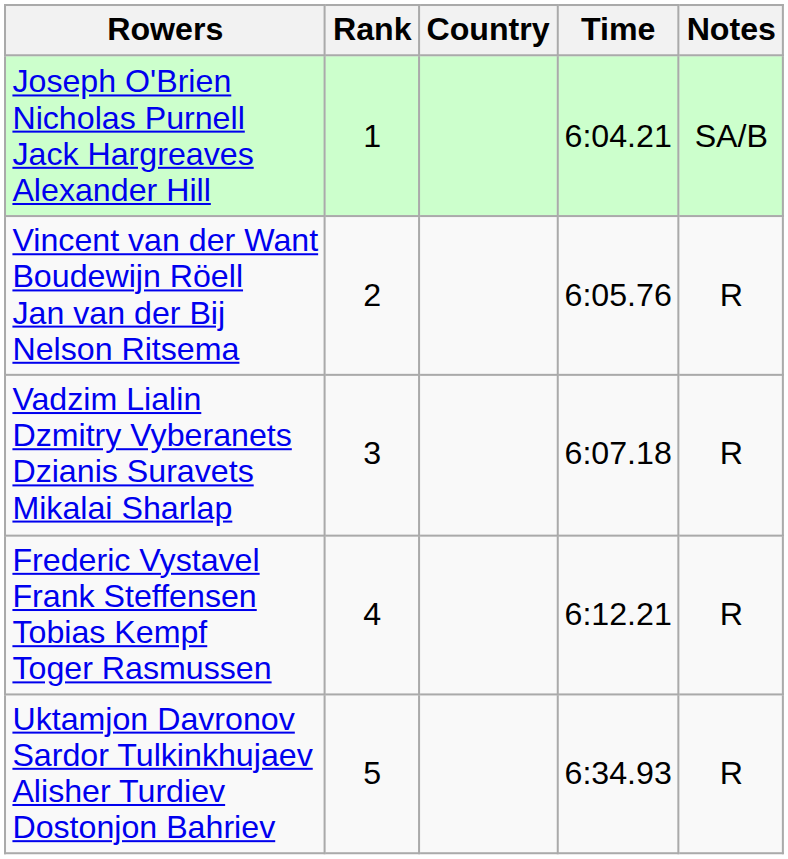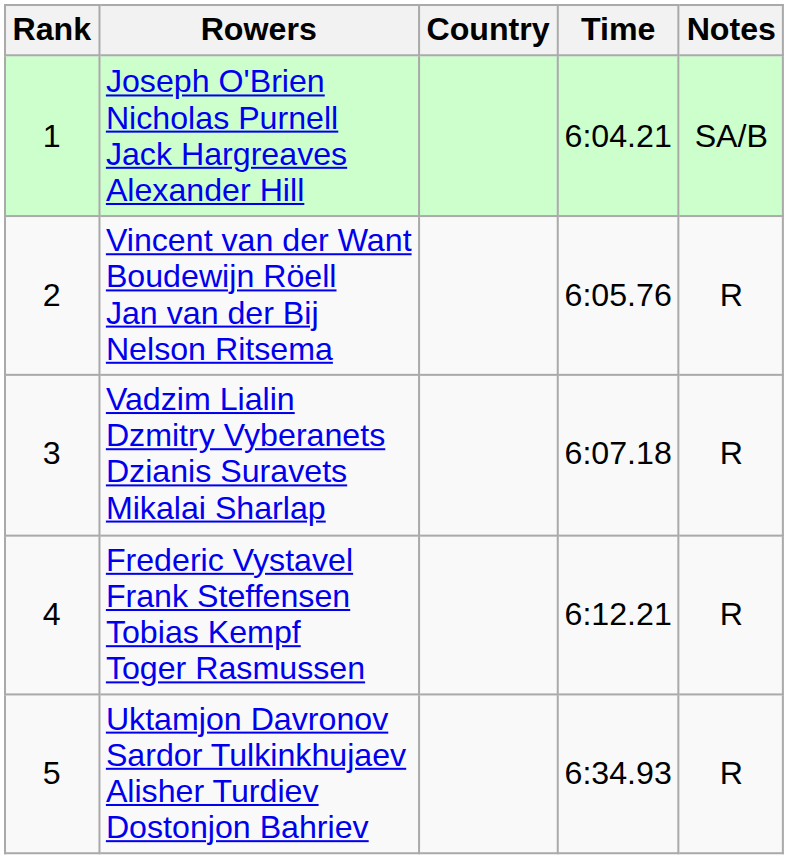columns swapped: (372, 30) <-> (165, 30)
